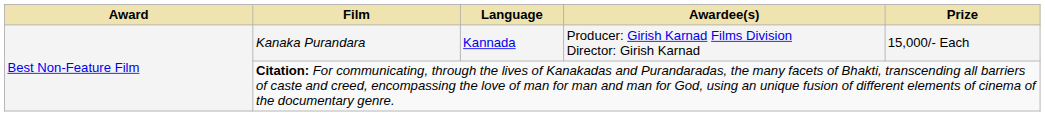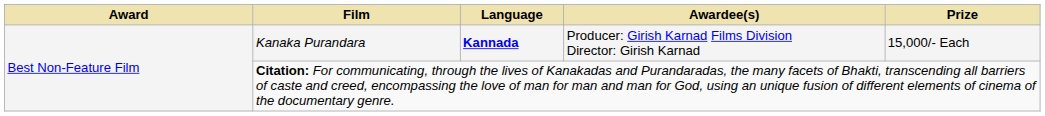(489, 43) normal -> (491, 43) bold
